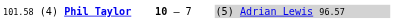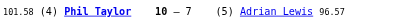(280, 11) lightgrey background -> (280, 11) no background
